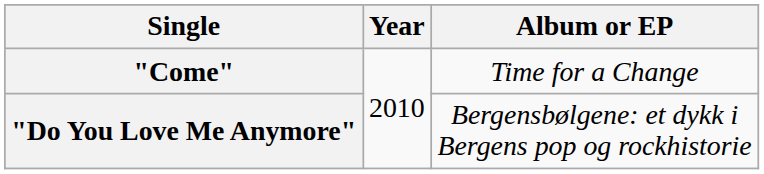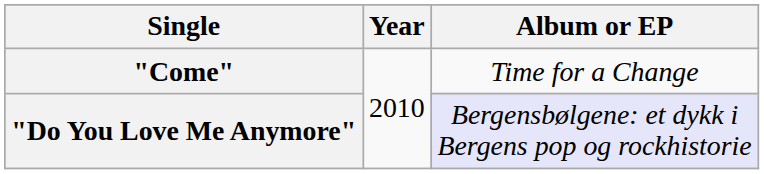(595, 130) no background -> (595, 130) lavender background
